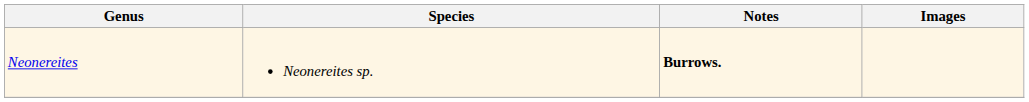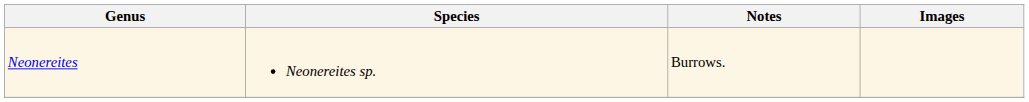(692, 62) bold -> (698, 62) normal
